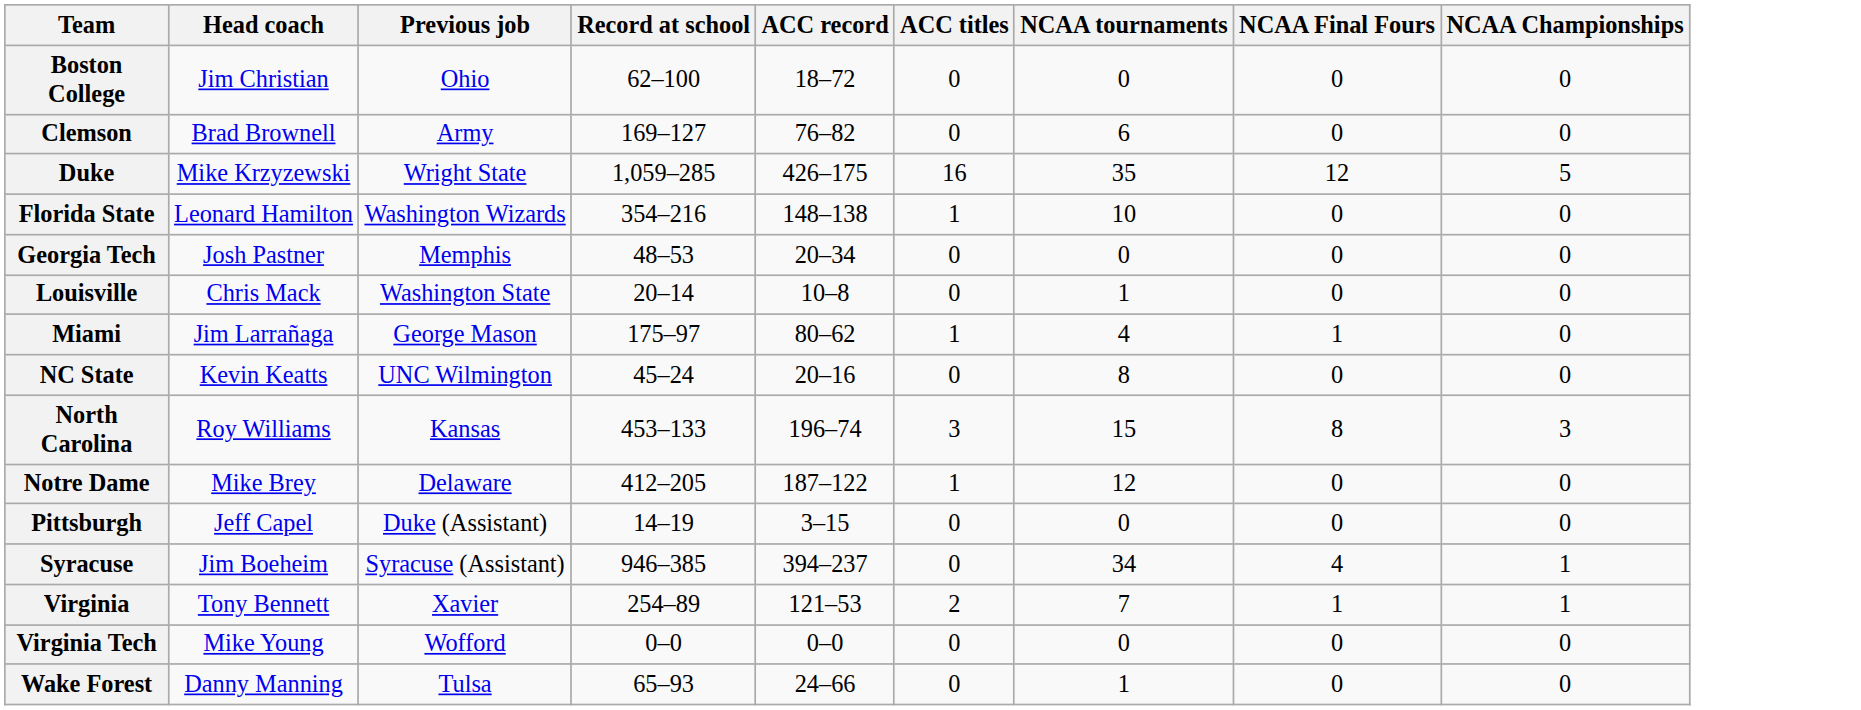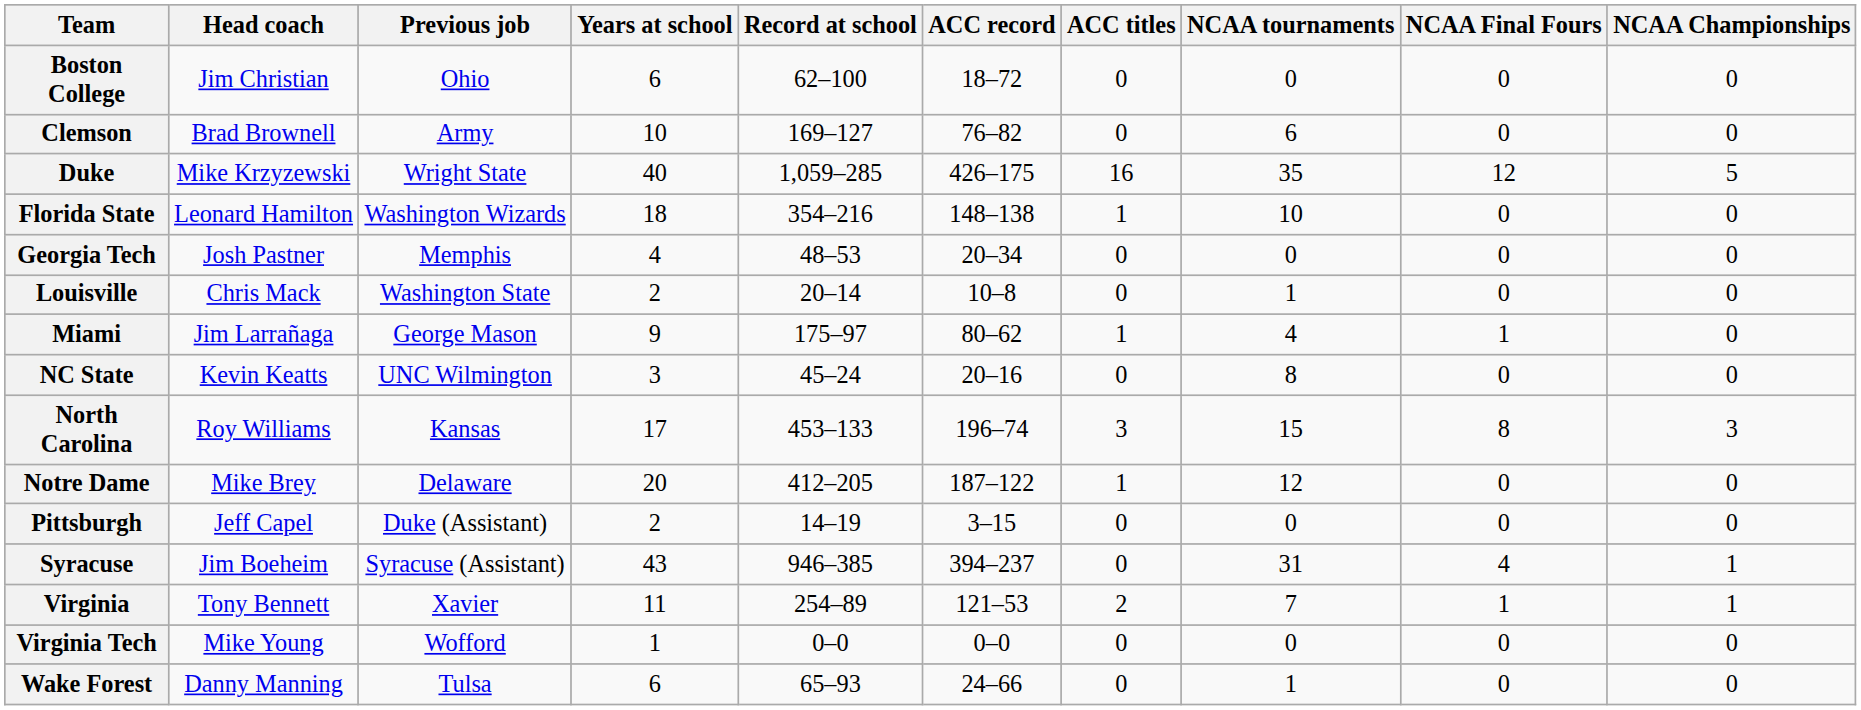+ column: (655, 24)
(1124, 564) 34 -> (1291, 564) 31
